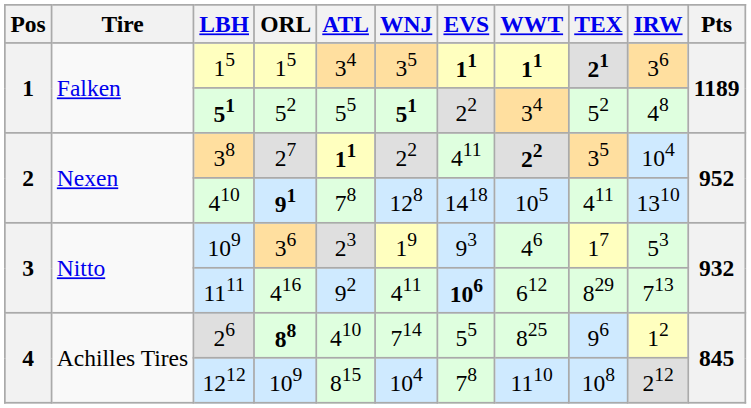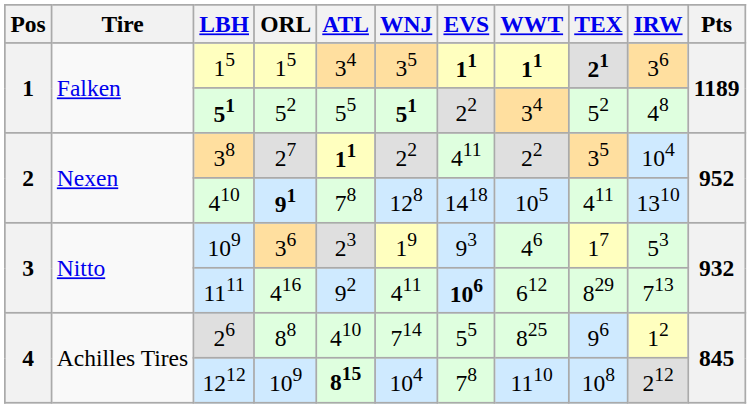(532, 155) bold -> (532, 155) normal
(286, 334) bold -> (286, 334) normal
(346, 379) normal -> (346, 379) bold
